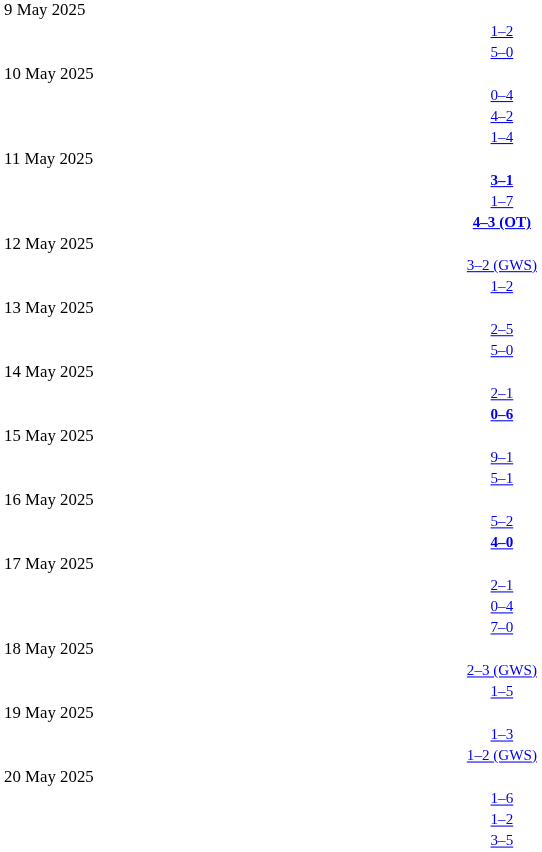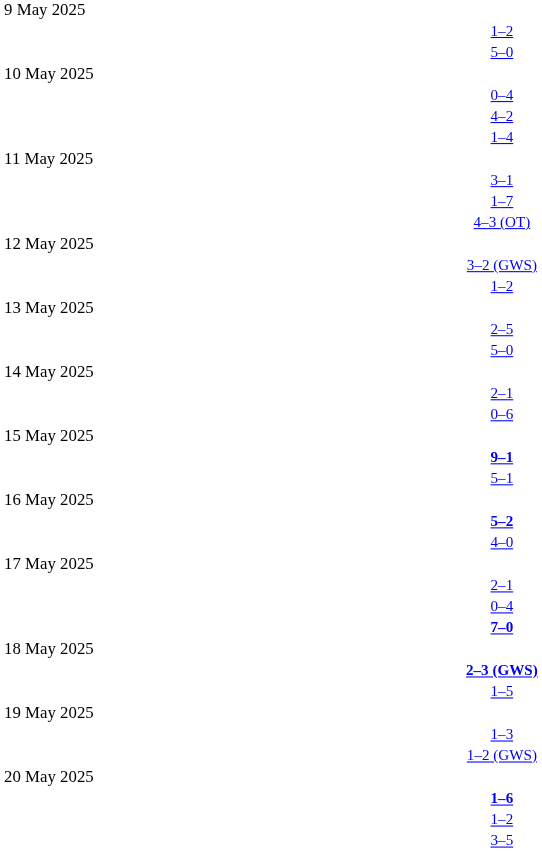(502, 180) bold -> (502, 180) normal
(502, 222) bold -> (502, 222) normal
(502, 414) bold -> (502, 414) normal
(502, 457) normal -> (502, 457) bold
(502, 521) normal -> (502, 521) bold
(502, 542) bold -> (502, 542) normal
(502, 627) normal -> (502, 627) bold
(502, 670) normal -> (502, 670) bold
(502, 798) normal -> (502, 798) bold
